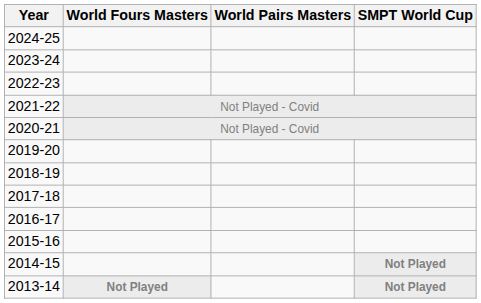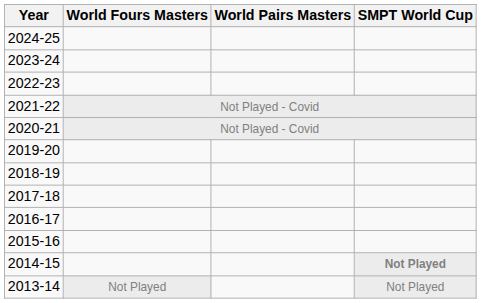(137, 286) bold -> (137, 287) normal
(415, 286) bold -> (415, 287) normal
